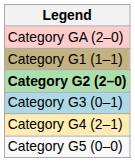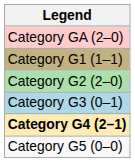(67, 81) bold -> (65, 81) normal
(65, 124) normal -> (67, 124) bold
